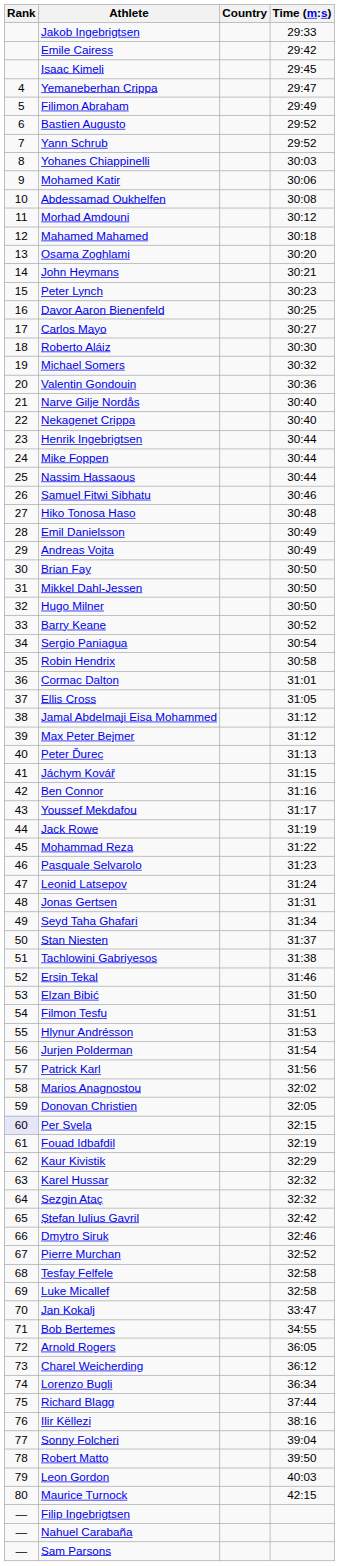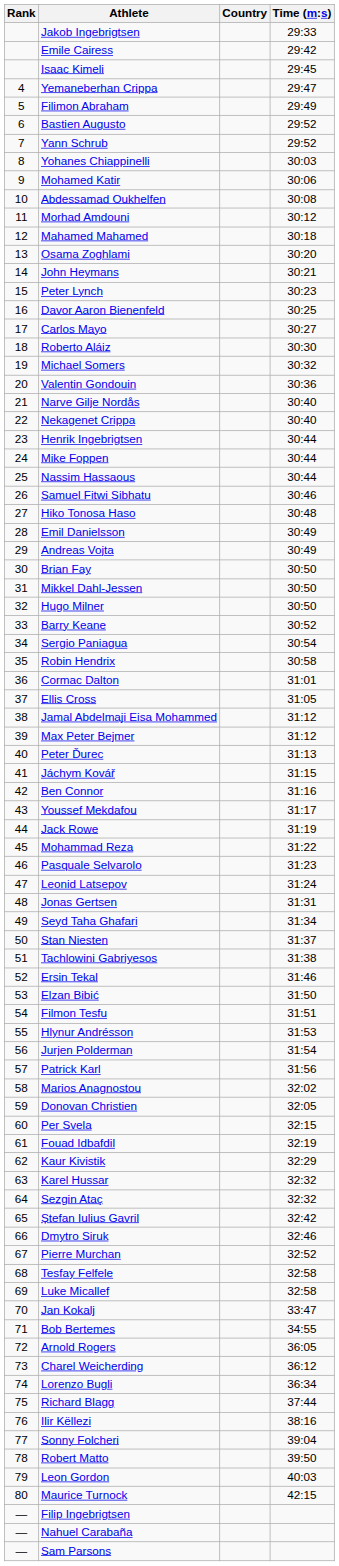(21, 1125) lavender background -> (21, 1125) no background
